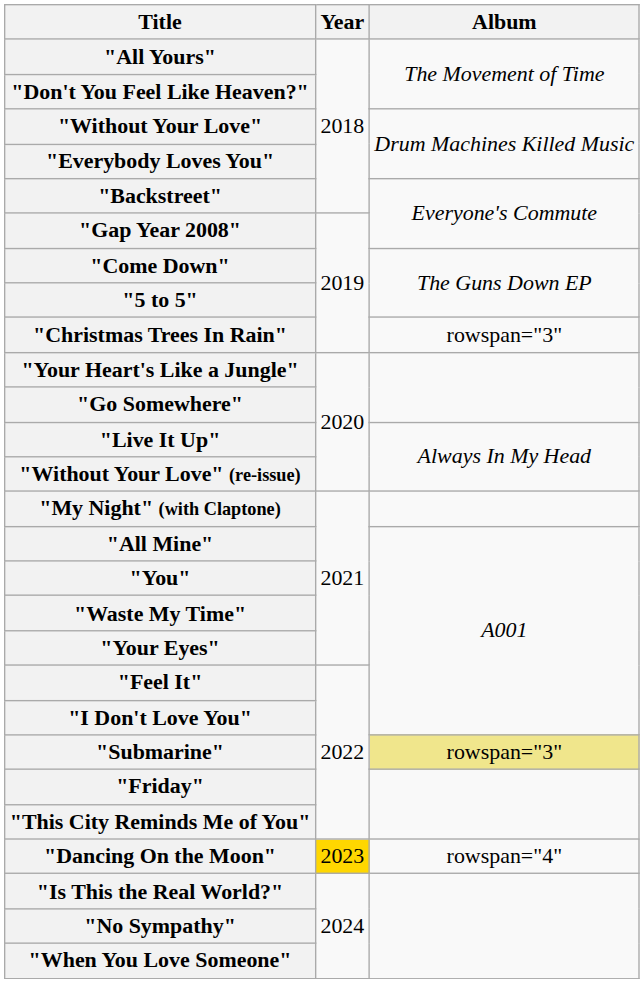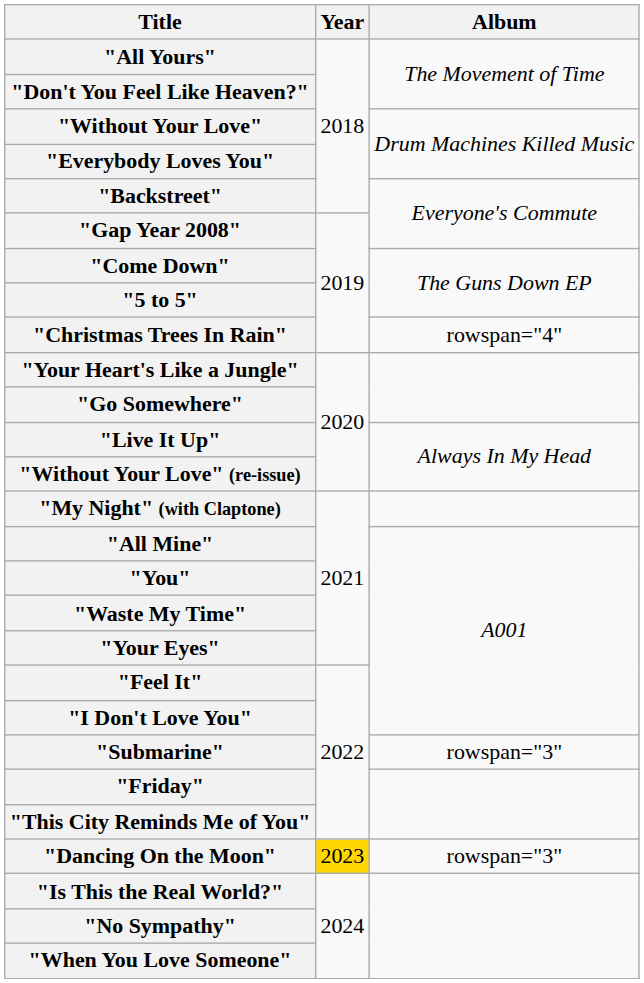(504, 334) rowspan="3" -> (504, 334) rowspan="4"
(504, 751) khaki background -> (504, 751) no background
(504, 856) rowspan="4" -> (504, 856) rowspan="3"
